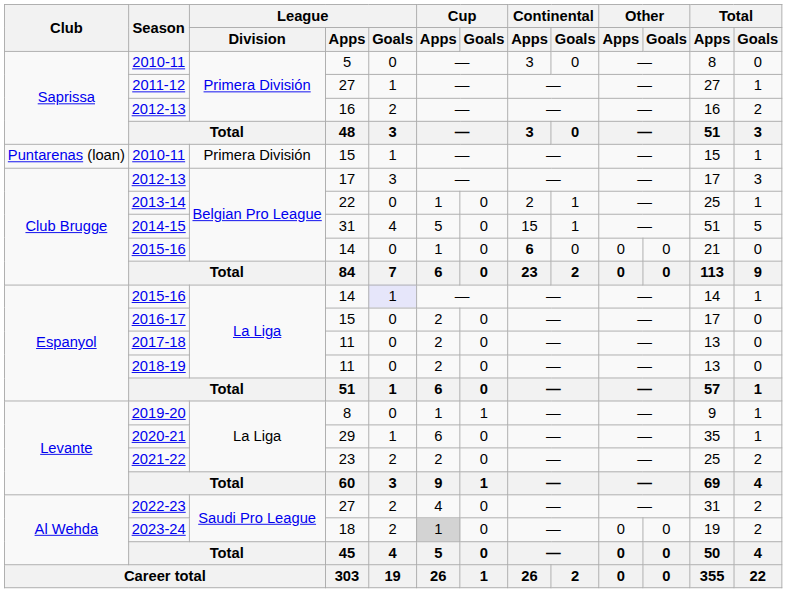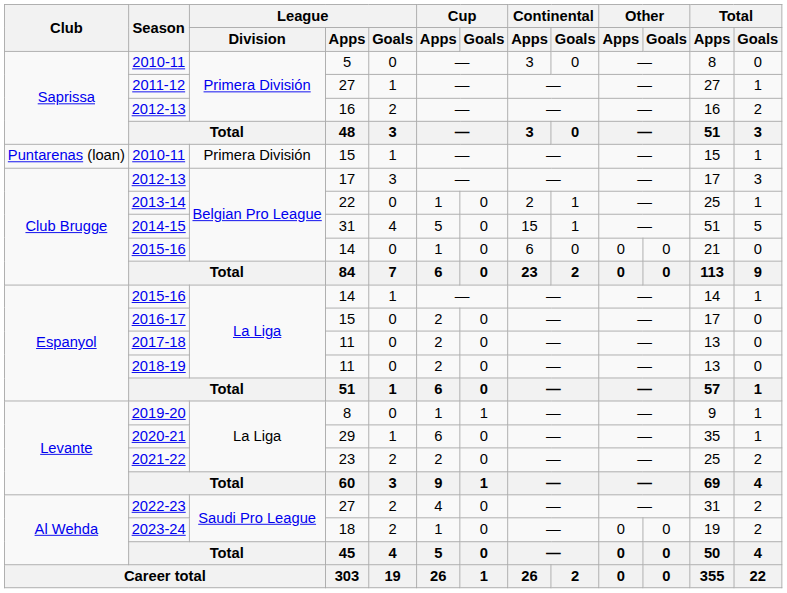(530, 249) bold -> (530, 249) normal
(393, 296) lavender background -> (393, 296) no background
(438, 529) lightgrey background -> (438, 529) no background
